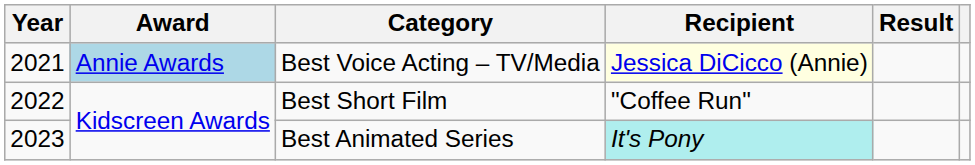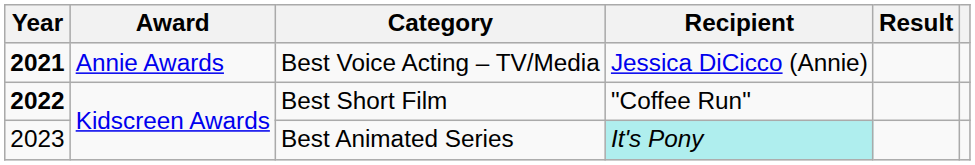(37, 62) normal -> (37, 62) bold
(150, 62) lightblue background -> (150, 62) no background
(739, 62) lightyellow background -> (739, 62) no background
(37, 100) normal -> (37, 100) bold
